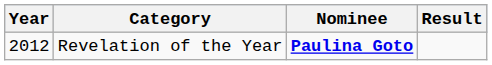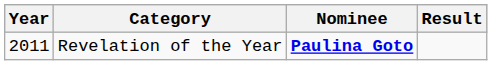(29, 46) 2012 -> (29, 46) 2011
